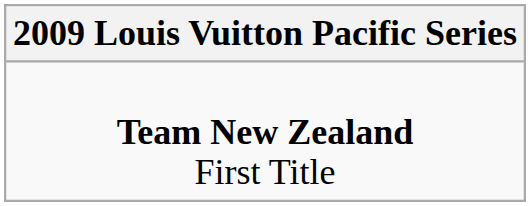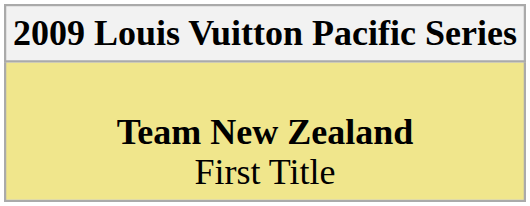(265, 150) no background -> (265, 150) khaki background
